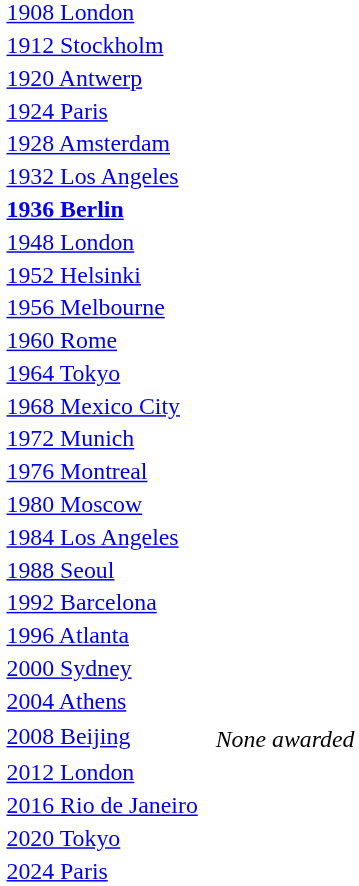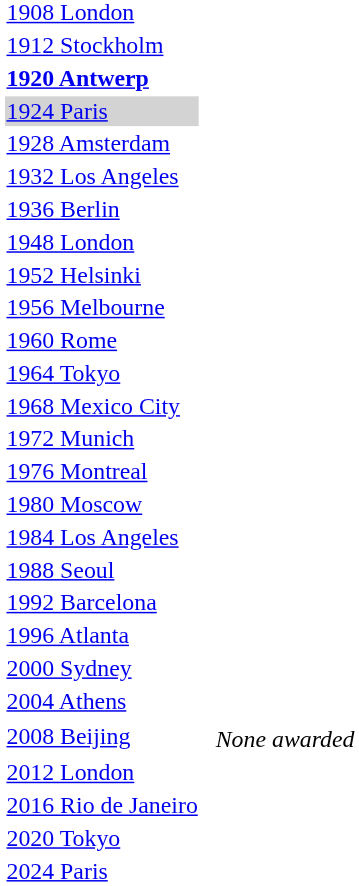(74, 78) normal -> (78, 78) bold
(57, 110) no background -> (57, 110) lightgrey background
(65, 209) bold -> (63, 209) normal
